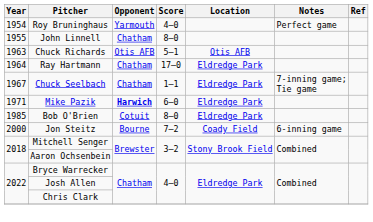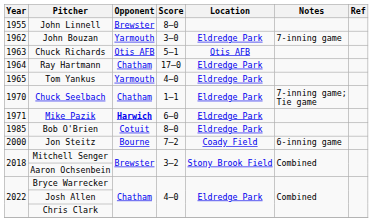- row: (70, 25)
(134, 38) Chatham -> (134, 25) Brewster
+ row: (70, 38)
+ row: (70, 79)
(16, 84) 1967 -> (16, 97) 1970
